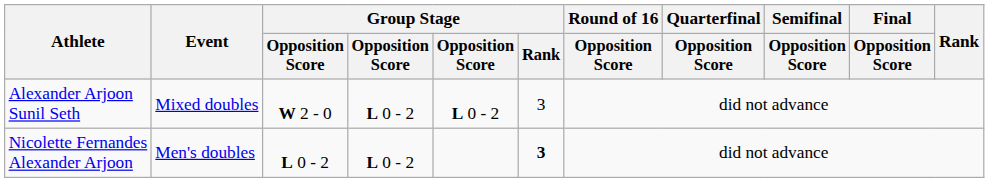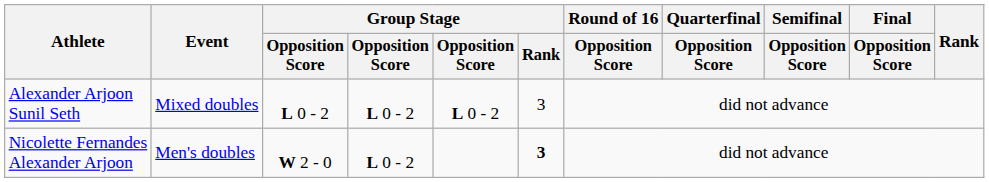(305, 114) W 2 - 0 -> (305, 114) L 0 - 2
(305, 163) L 0 - 2 -> (305, 163) W 2 - 0
